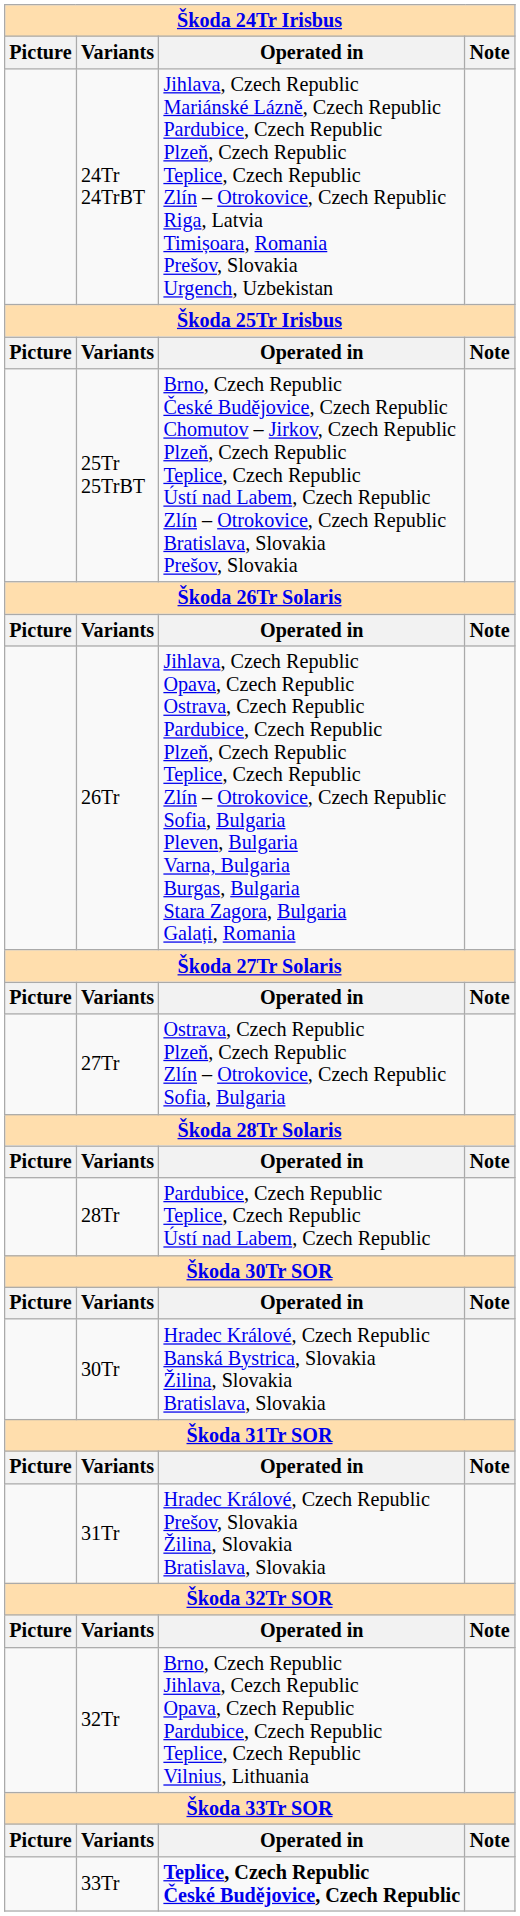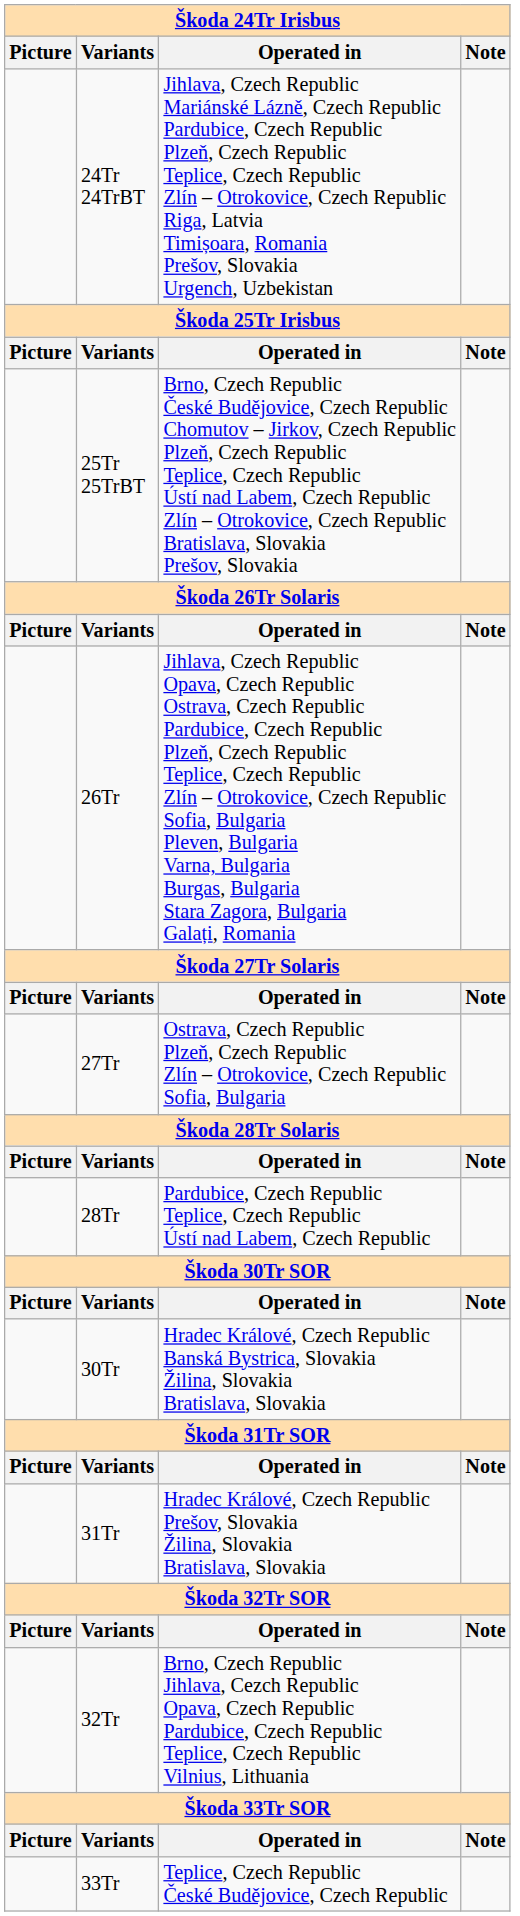(312, 1883) bold -> (306, 1883) normal
